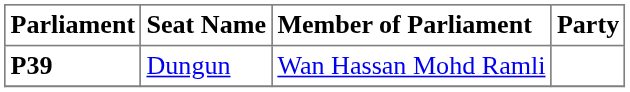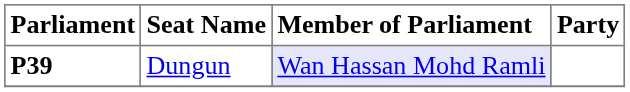(411, 65) no background -> (411, 65) lavender background
